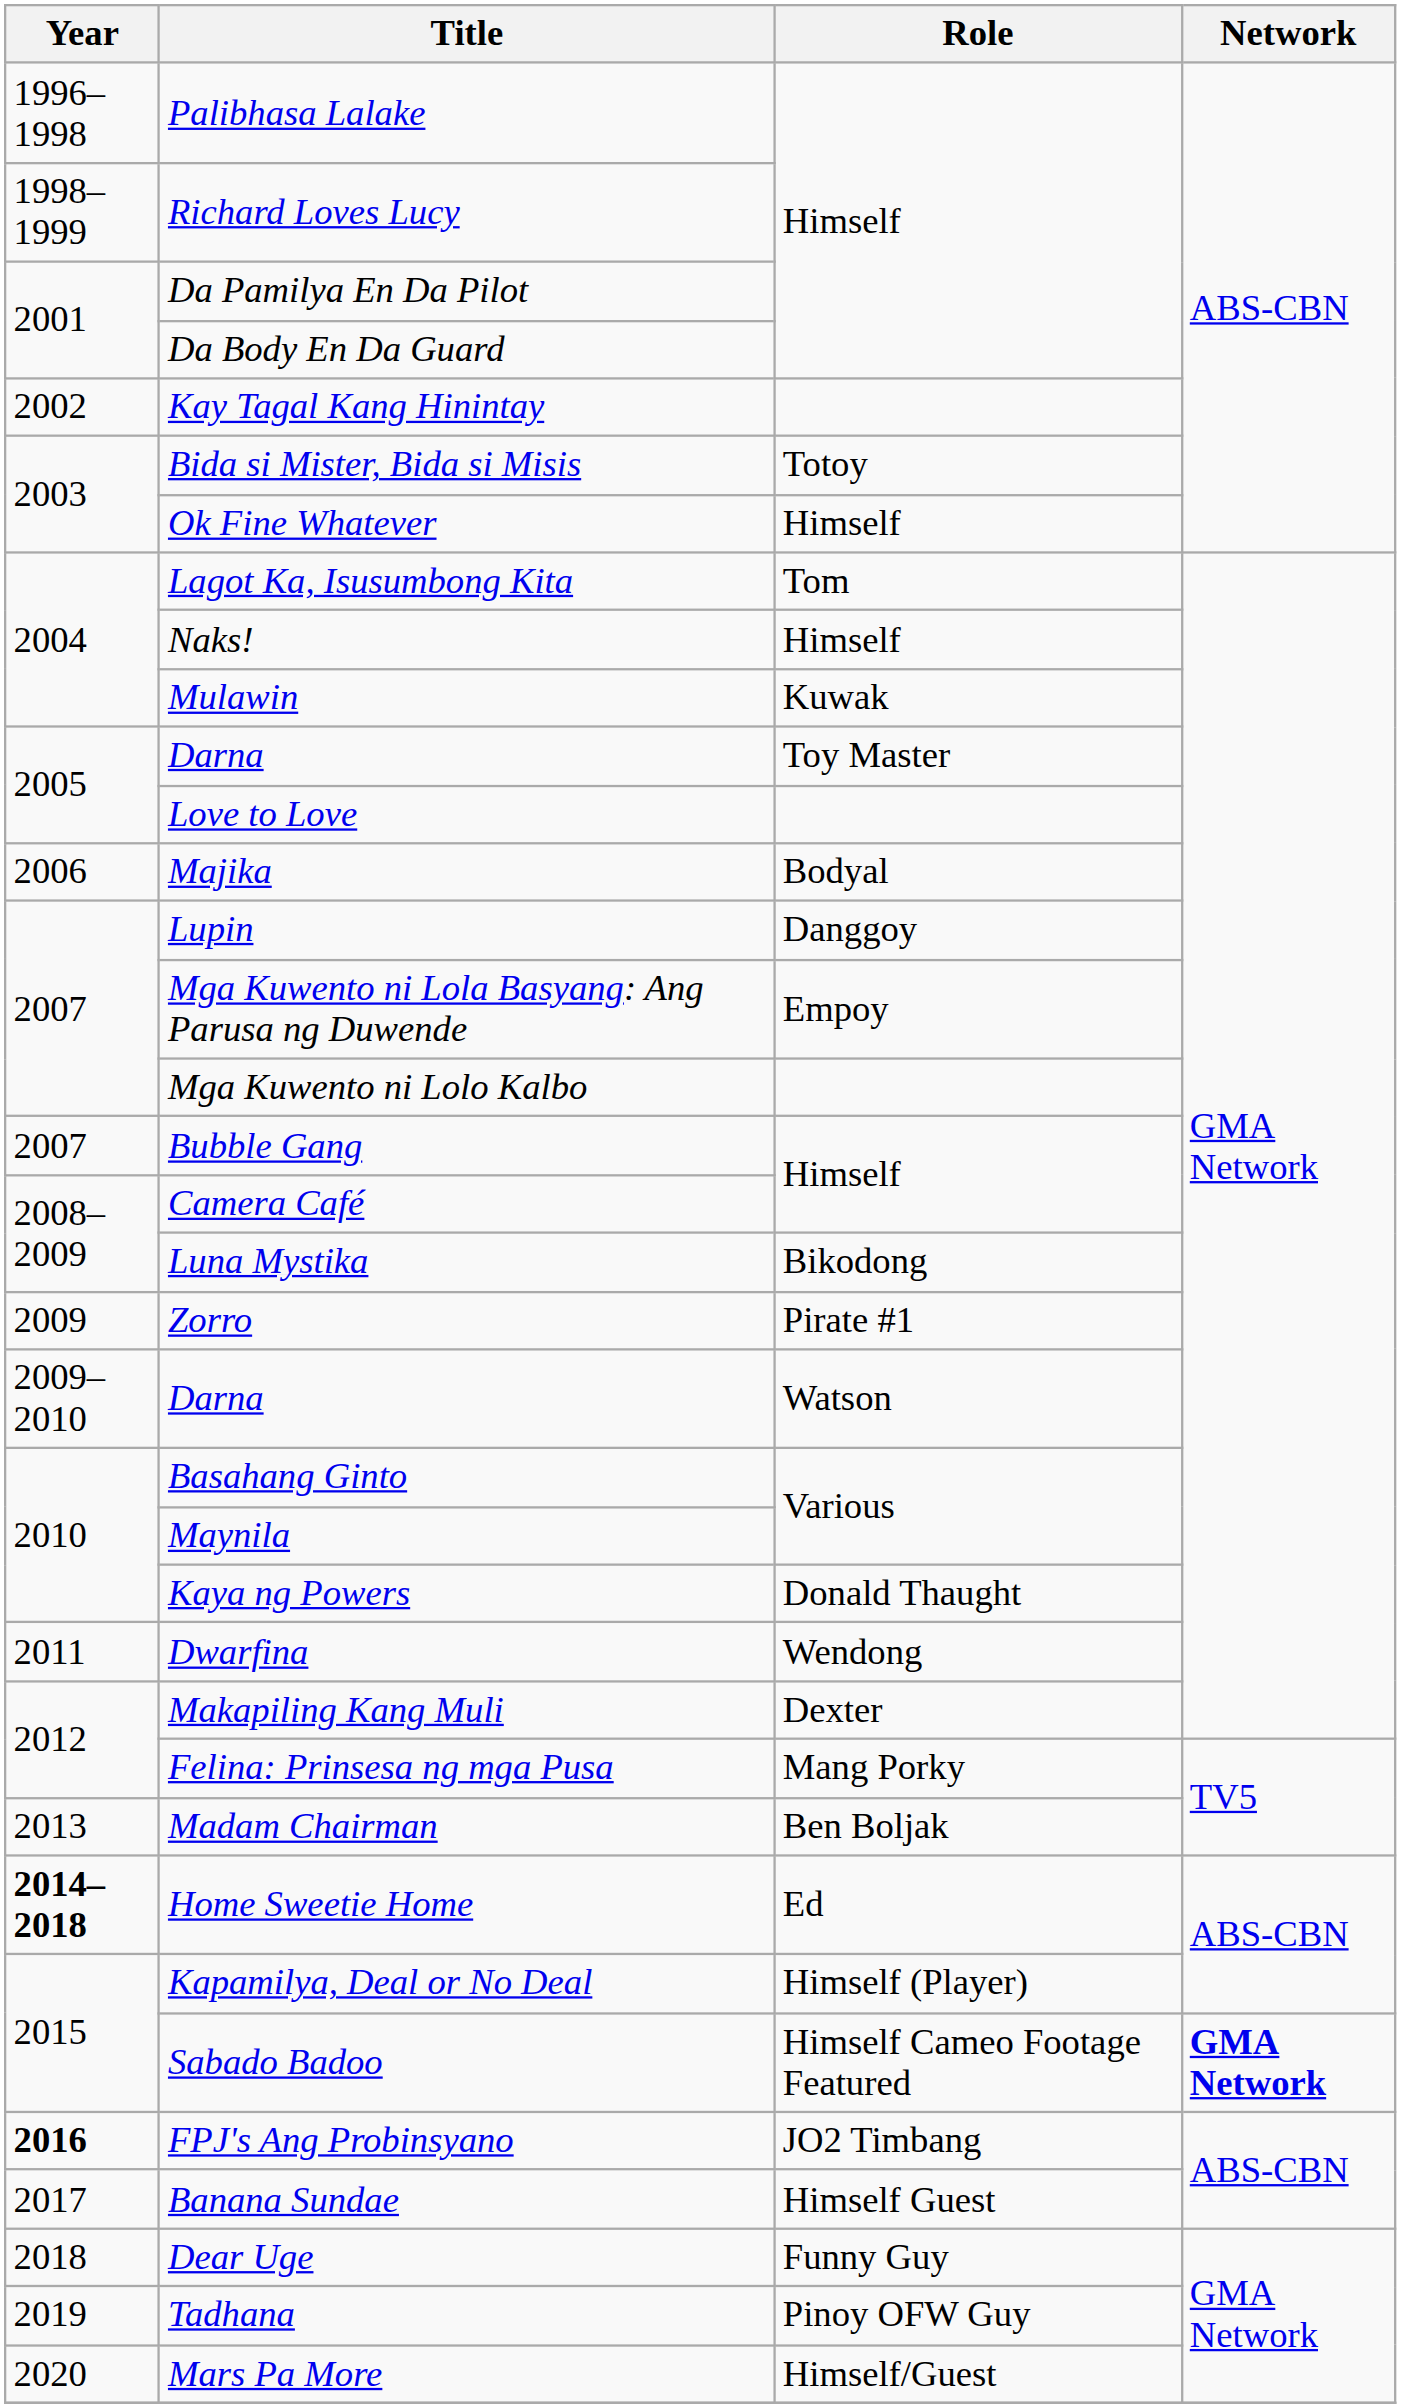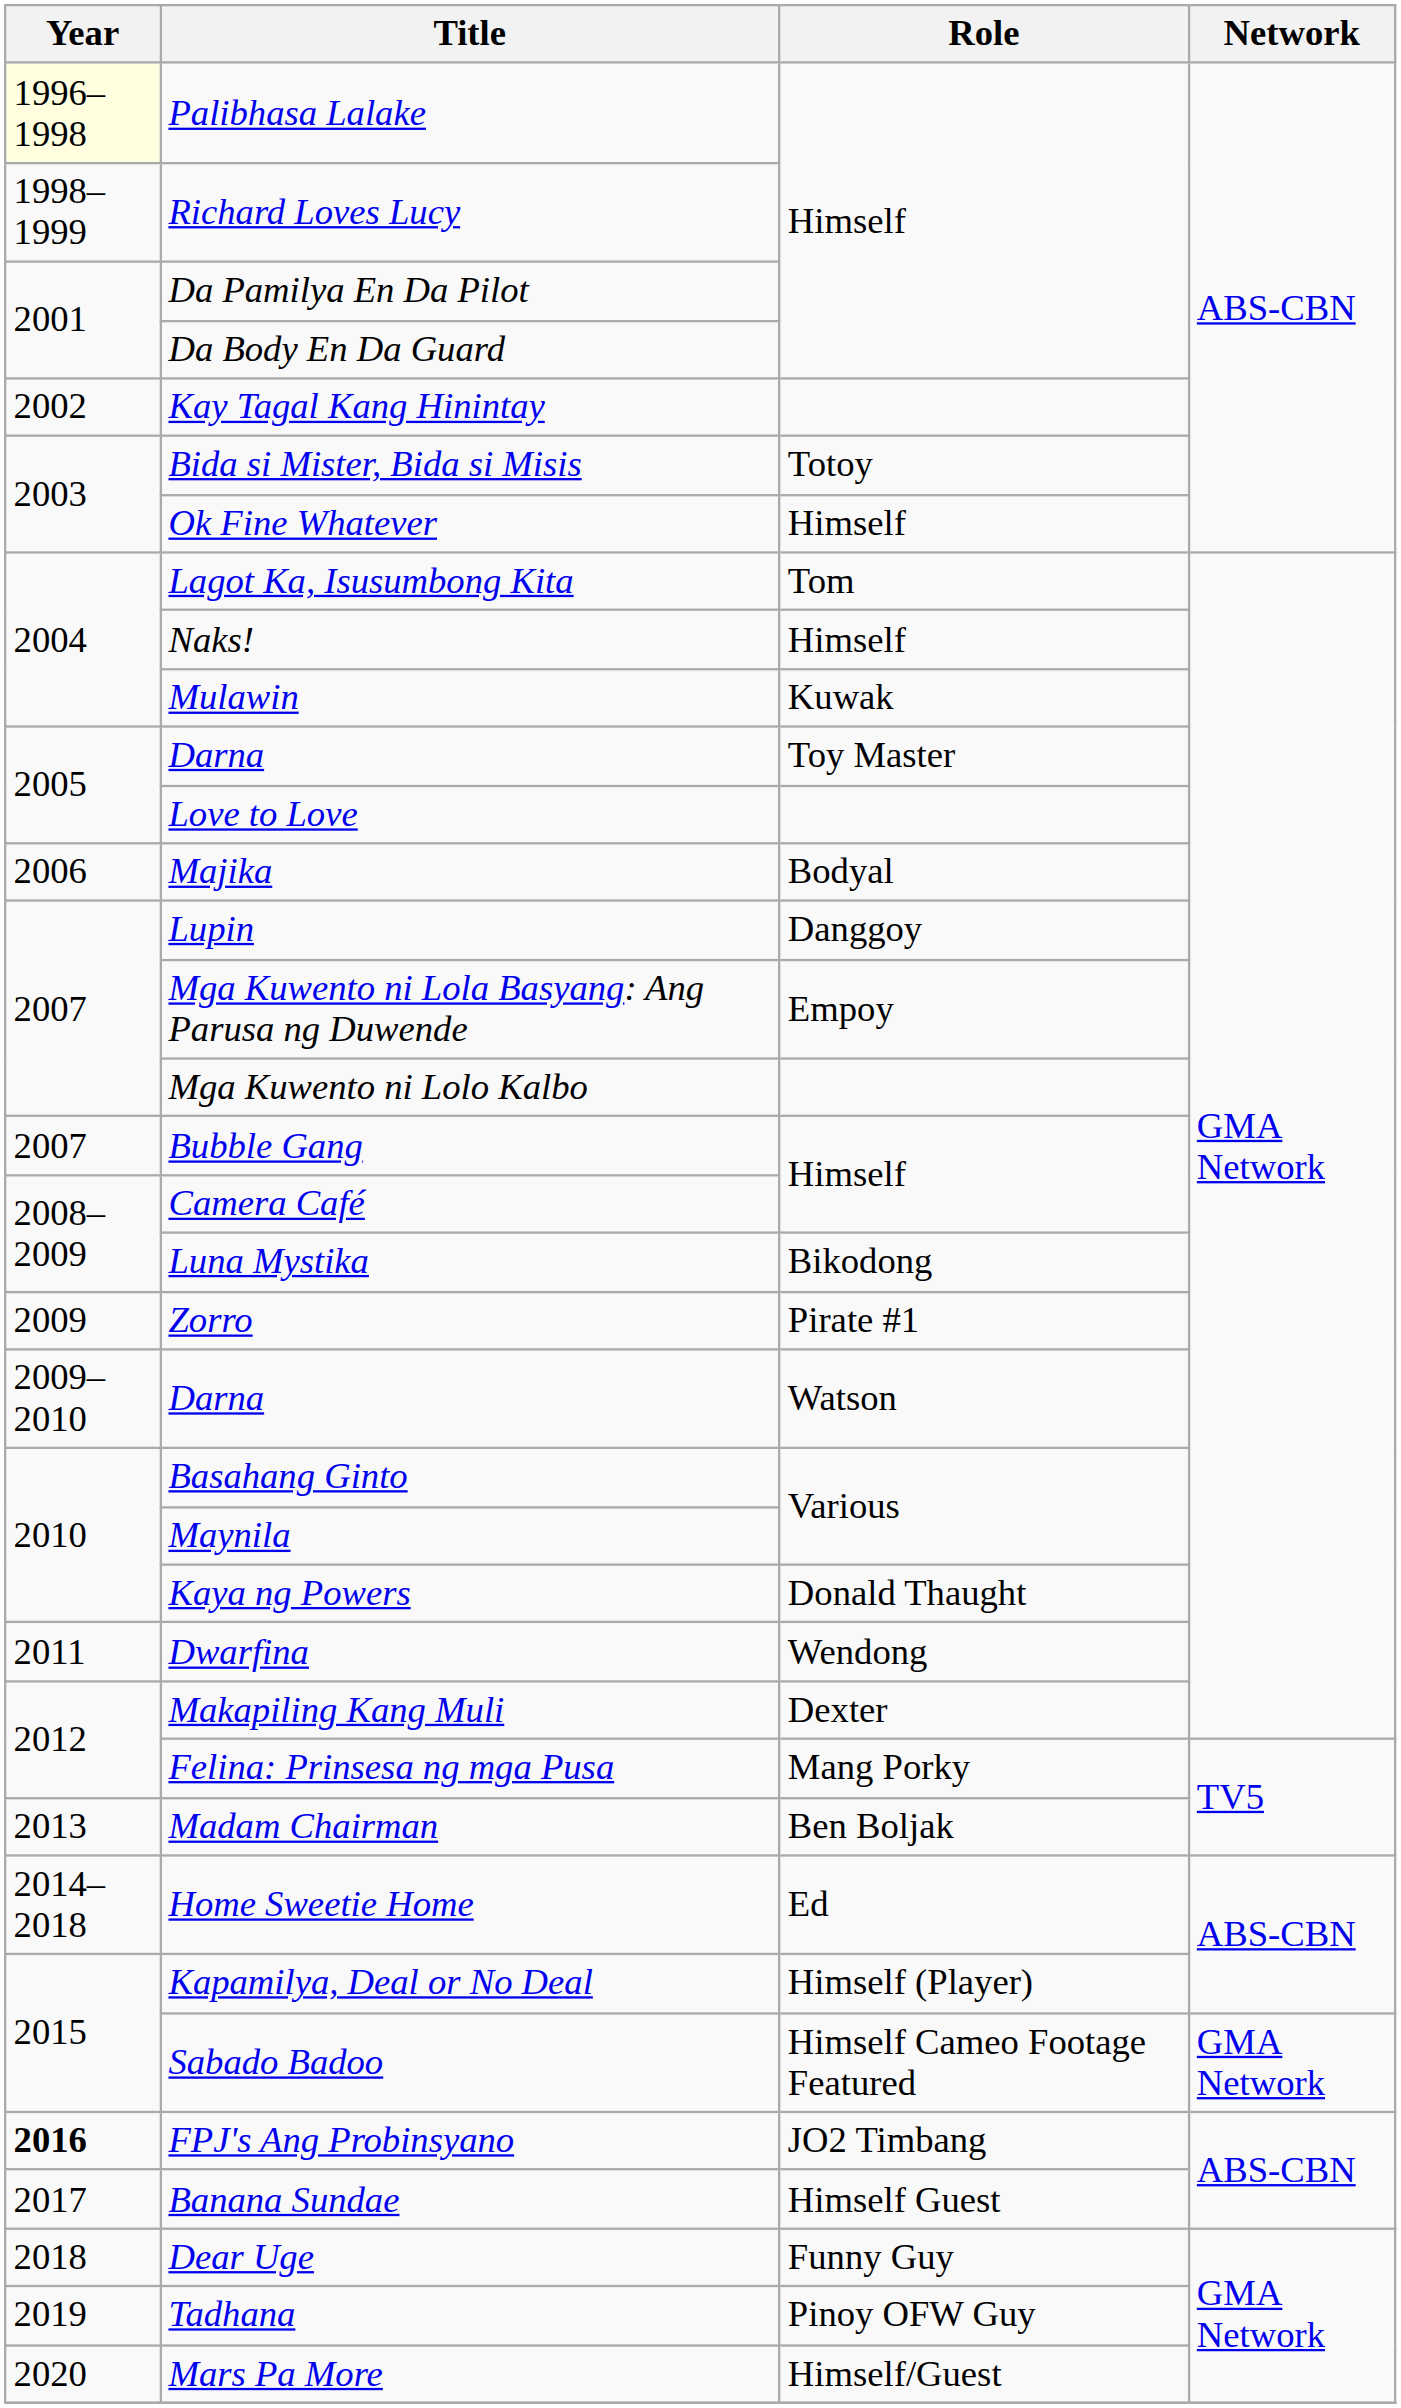(59, 112) no background -> (59, 112) lightyellow background
(59, 1904) bold -> (59, 1904) normal
(1258, 2061) bold -> (1261, 2061) normal
